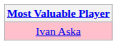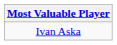(58, 31) pink background -> (58, 31) no background
